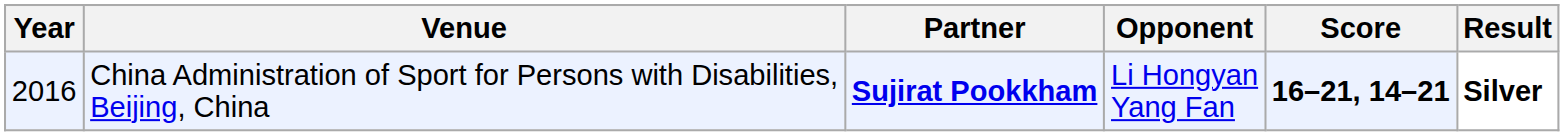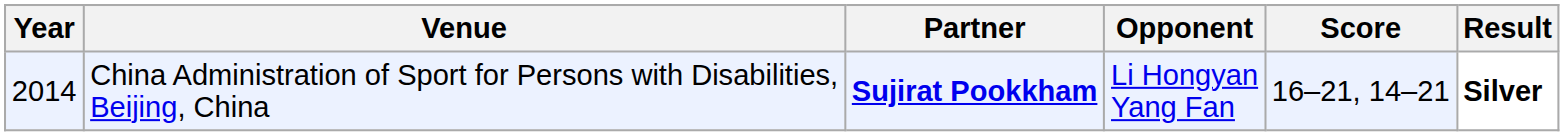(44, 90) 2016 -> (44, 90) 2014
(1361, 90) bold -> (1361, 90) normal
